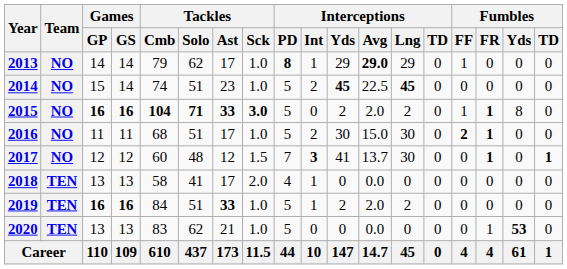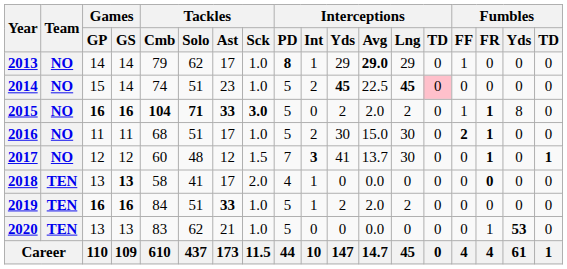(438, 87) no background -> (438, 87) pink background
(126, 181) normal -> (126, 181) bold
(490, 181) normal -> (490, 181) bold
